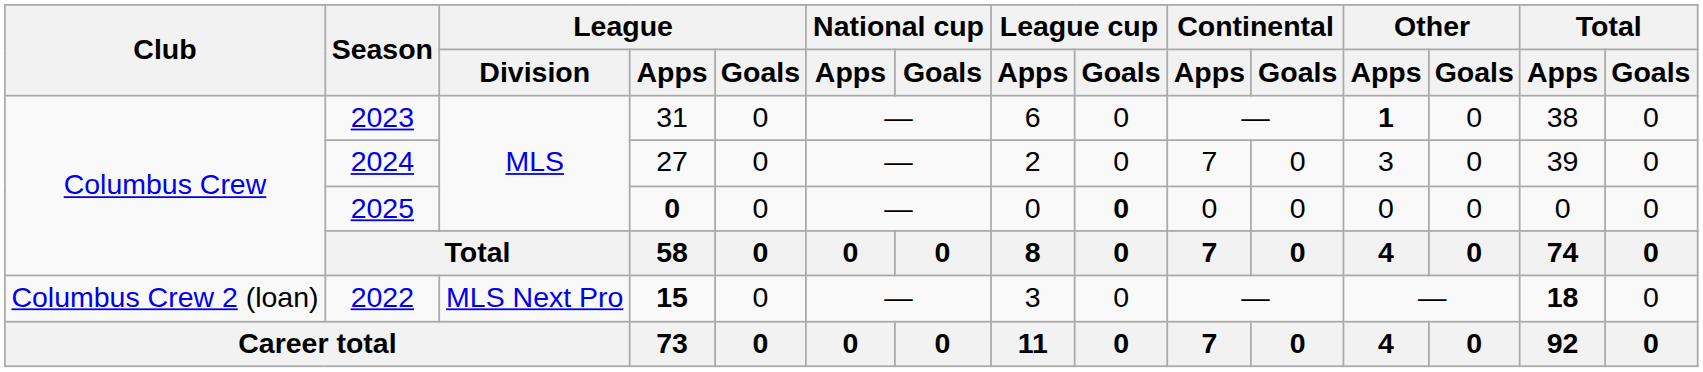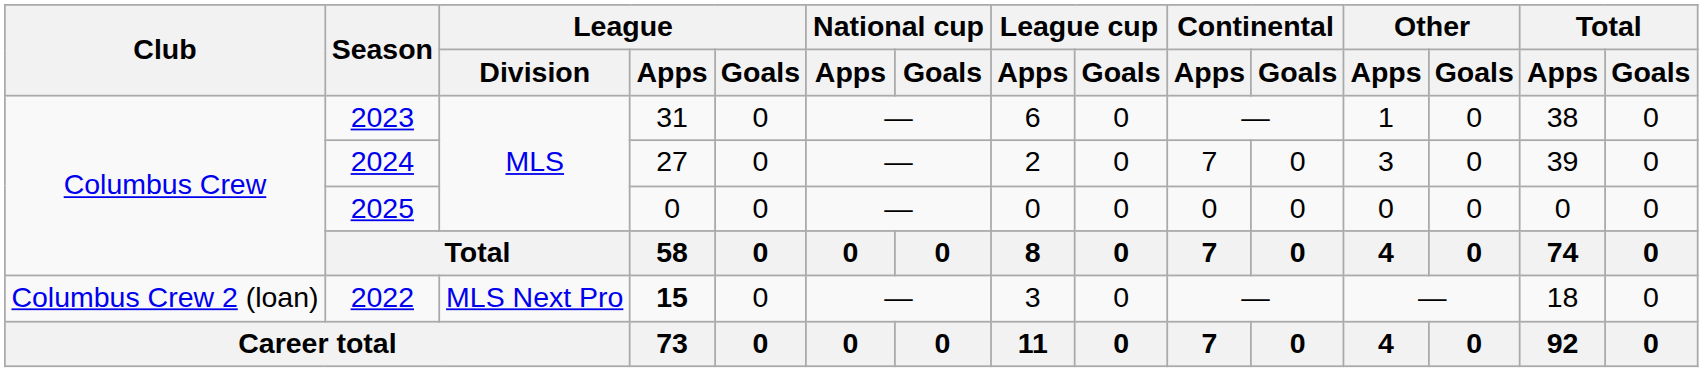(1386, 117) bold -> (1386, 117) normal
(672, 207) bold -> (672, 207) normal
(1121, 207) bold -> (1121, 207) normal
(1563, 298) bold -> (1563, 298) normal
